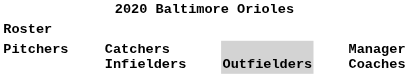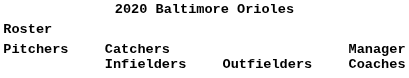(267, 65) lightgrey background -> (267, 65) no background
